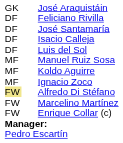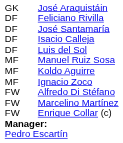(12, 92) khaki background -> (12, 92) no background
